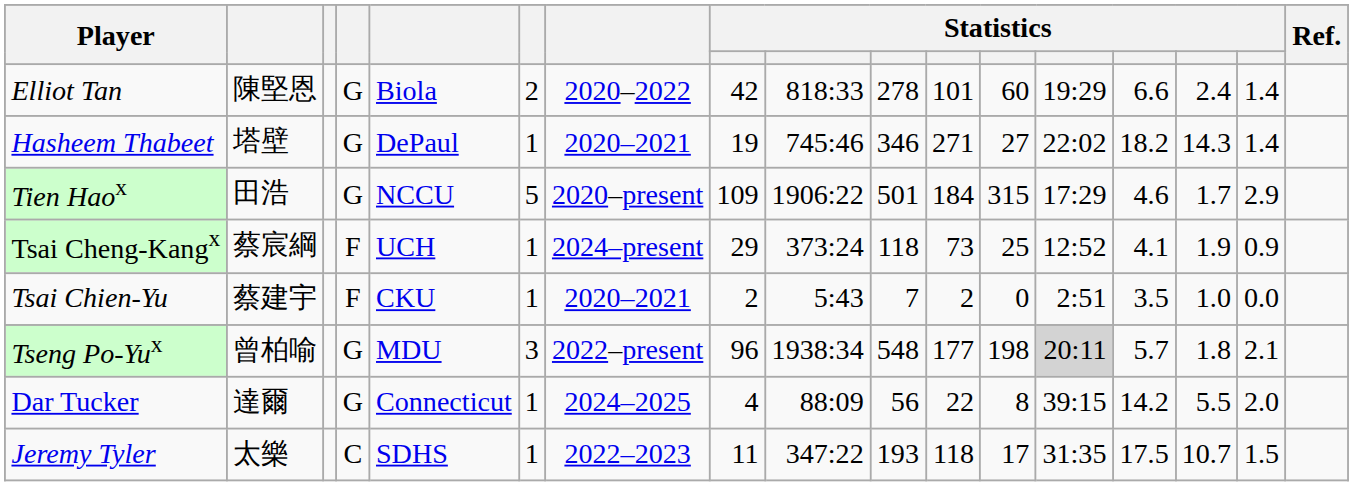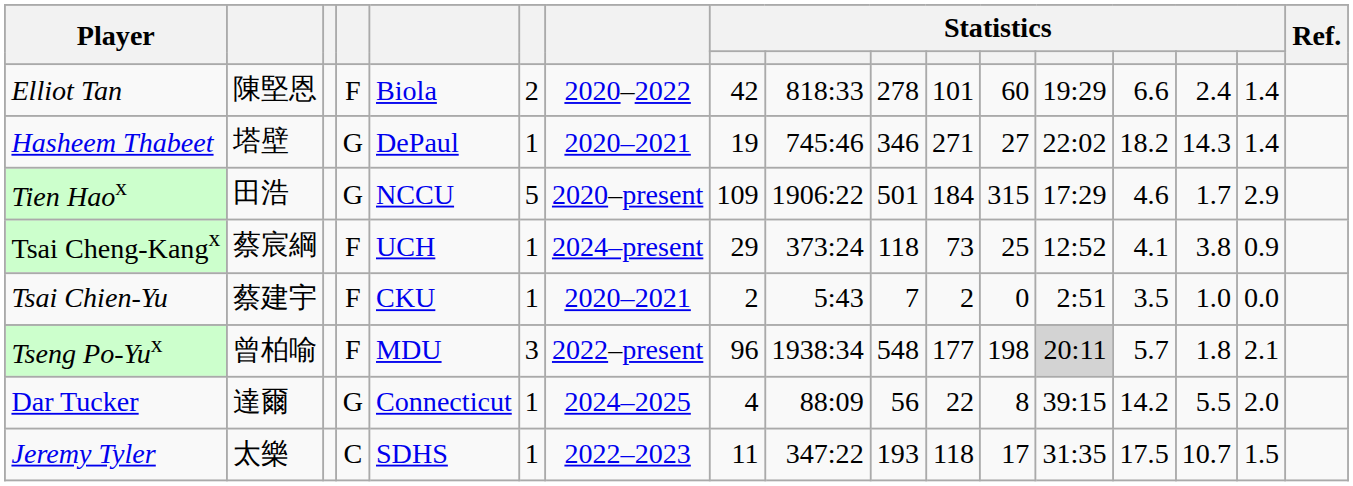(353, 90) G -> (353, 90) F
(1213, 245) 1.9 -> (1213, 245) 3.8
(353, 349) G -> (353, 349) F
